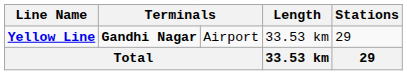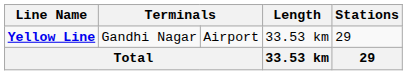(149, 37) bold -> (149, 37) normal
